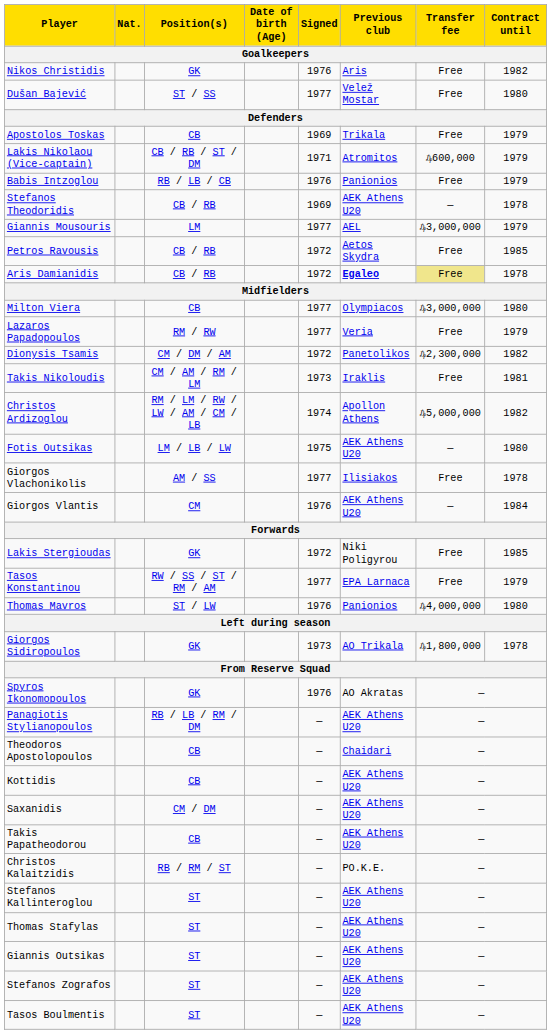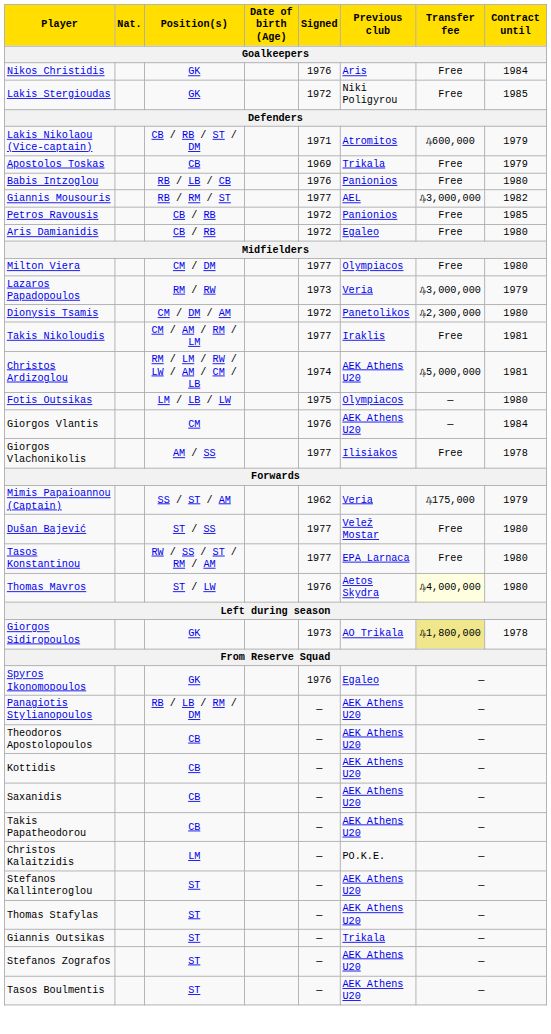(516, 71) 1982 -> (516, 71) 1984
rows swapped: (59, 553) <-> (47, 94)
rows swapped: (56, 135) <-> (50, 158)
(516, 181) 1979 -> (516, 181) 1980
- row: (40, 204)
(194, 227) LM -> (194, 198) RB / RM / ST
(516, 227) 1979 -> (516, 198) 1982
(361, 251) Aetos Skydra -> (370, 215) Panionios
(361, 274) bold -> (361, 232) normal
(450, 274) khaki background -> (450, 232) no background
(516, 274) 1978 -> (516, 232) 1980
(194, 308) CB -> (194, 267) CM / DM
(450, 308) ₯3,000,000 -> (450, 267) Free
(319, 331) 1977 -> (319, 290) 1973
(450, 331) Free -> (450, 290) ₯3,000,000
(516, 354) 1982 -> (516, 313) 1980
(319, 378) 1973 -> (319, 336) 1977
(364, 413) Apollon Athens -> (373, 372) AEK Athens U20
(516, 413) 1982 -> (516, 372) 1981
(373, 448) AEK Athens U20 -> (373, 401) Olympiacos
rows swapped: (53, 507) <-> (47, 478)
+ row: (59, 500)
(516, 583) 1979 -> (516, 558) 1980
(370, 606) Panionios -> (361, 588) Aetos Skydra
(450, 606) no background -> (450, 588) lightyellow background
(450, 646) no background -> (450, 634) khaki background
(373, 692) AO Akratas -> (361, 680) Egaleo
(367, 751) Chaidari -> (373, 739) AEK Athens U20
(194, 810) CM / DM -> (194, 797) CB
(194, 868) RB / RM / ST -> (194, 856) LM
(373, 956) AEK Athens U20 -> (364, 938) Trikala
